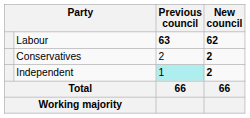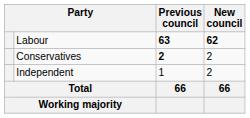(161, 56) normal -> (161, 56) bold
(209, 56) bold -> (209, 56) normal
(161, 72) paleturquoise background -> (161, 72) no background
(209, 72) bold -> (209, 72) normal
